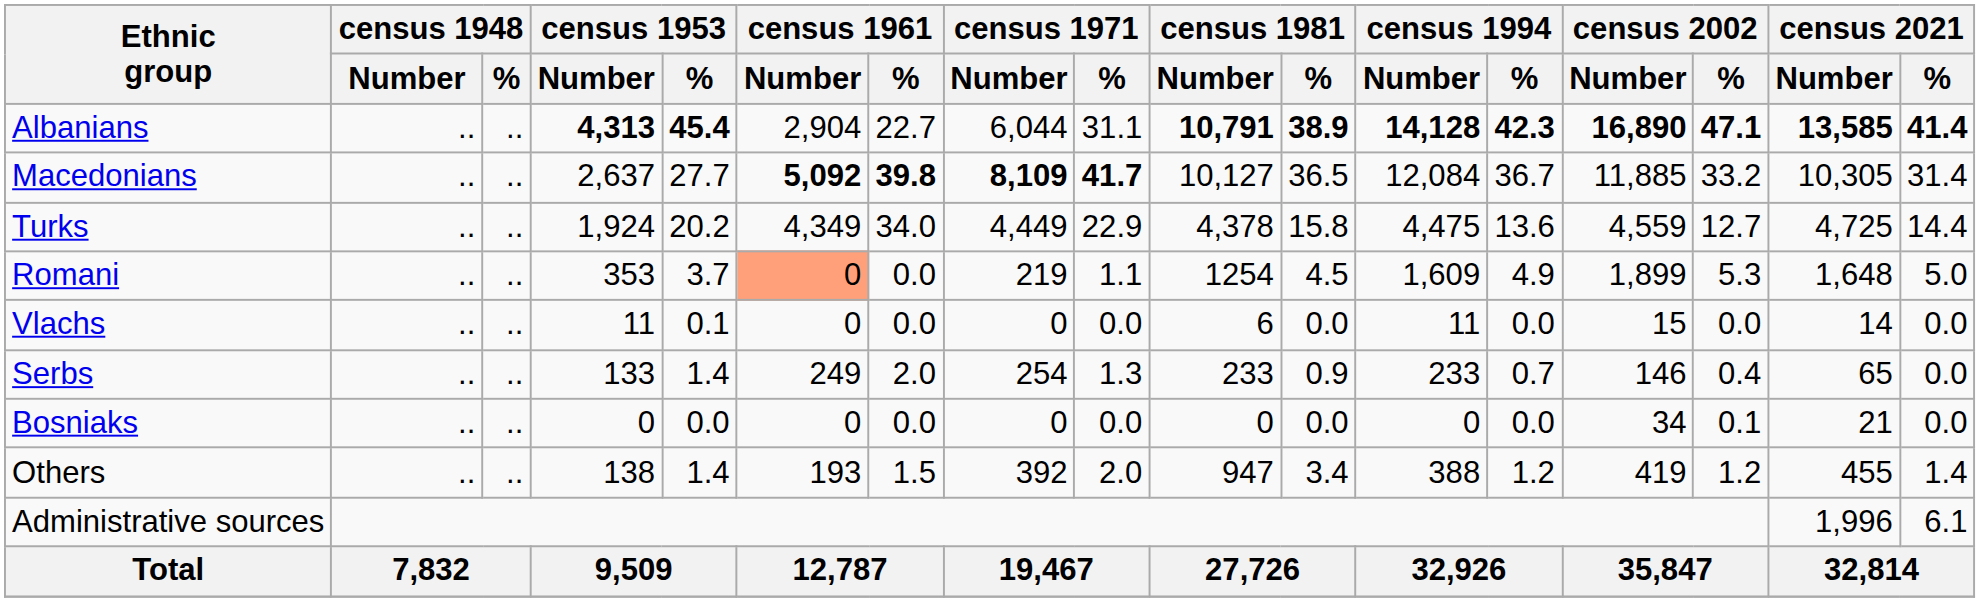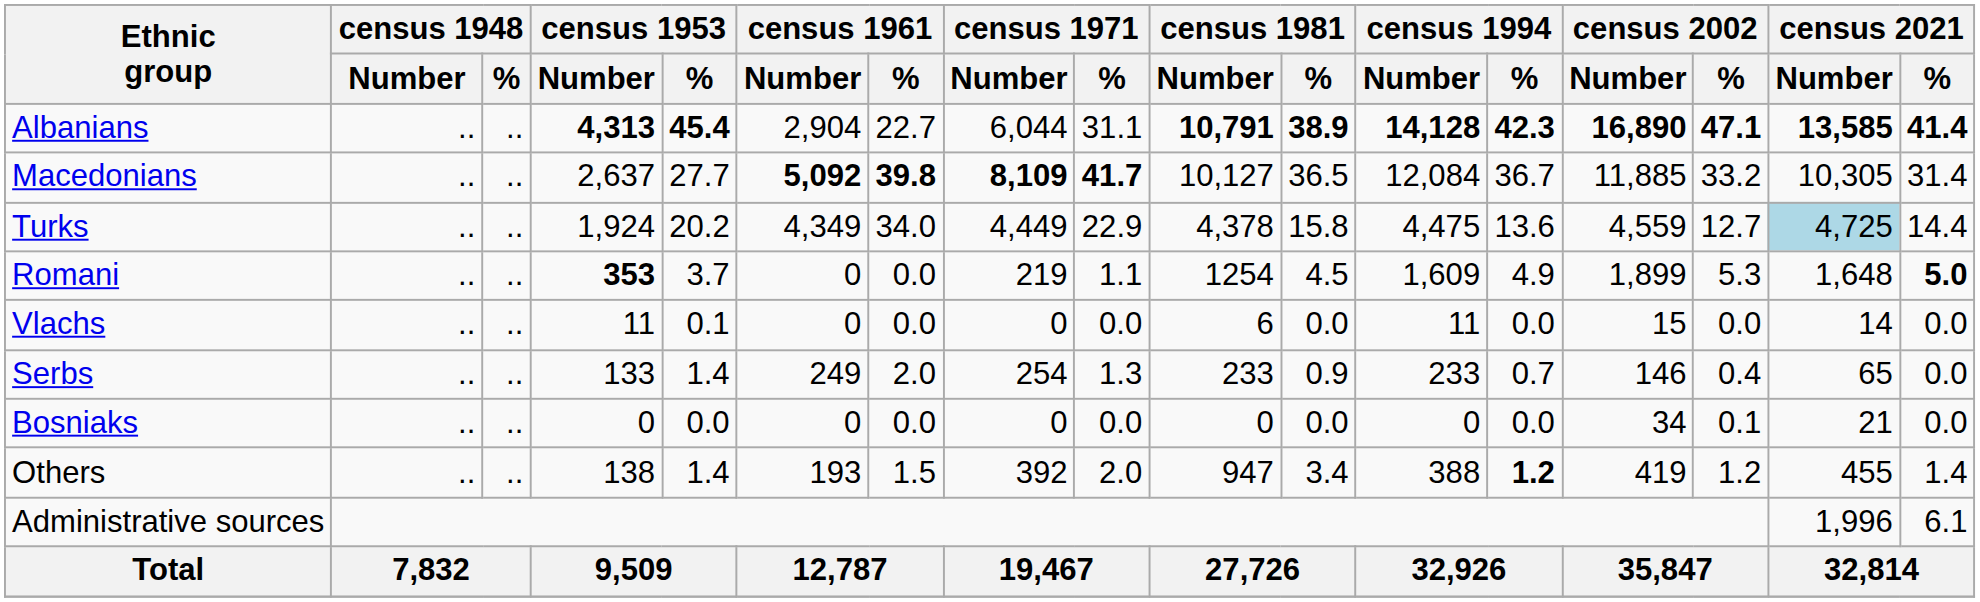(1854, 226) no background -> (1854, 226) lightblue background
(629, 275) normal -> (629, 275) bold
(853, 275) lightsalmon background -> (853, 275) no background
(1946, 275) normal -> (1946, 275) bold
(1533, 472) normal -> (1533, 472) bold
